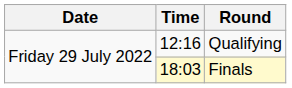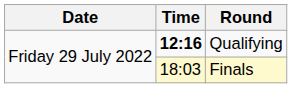(180, 43) normal -> (181, 43) bold
